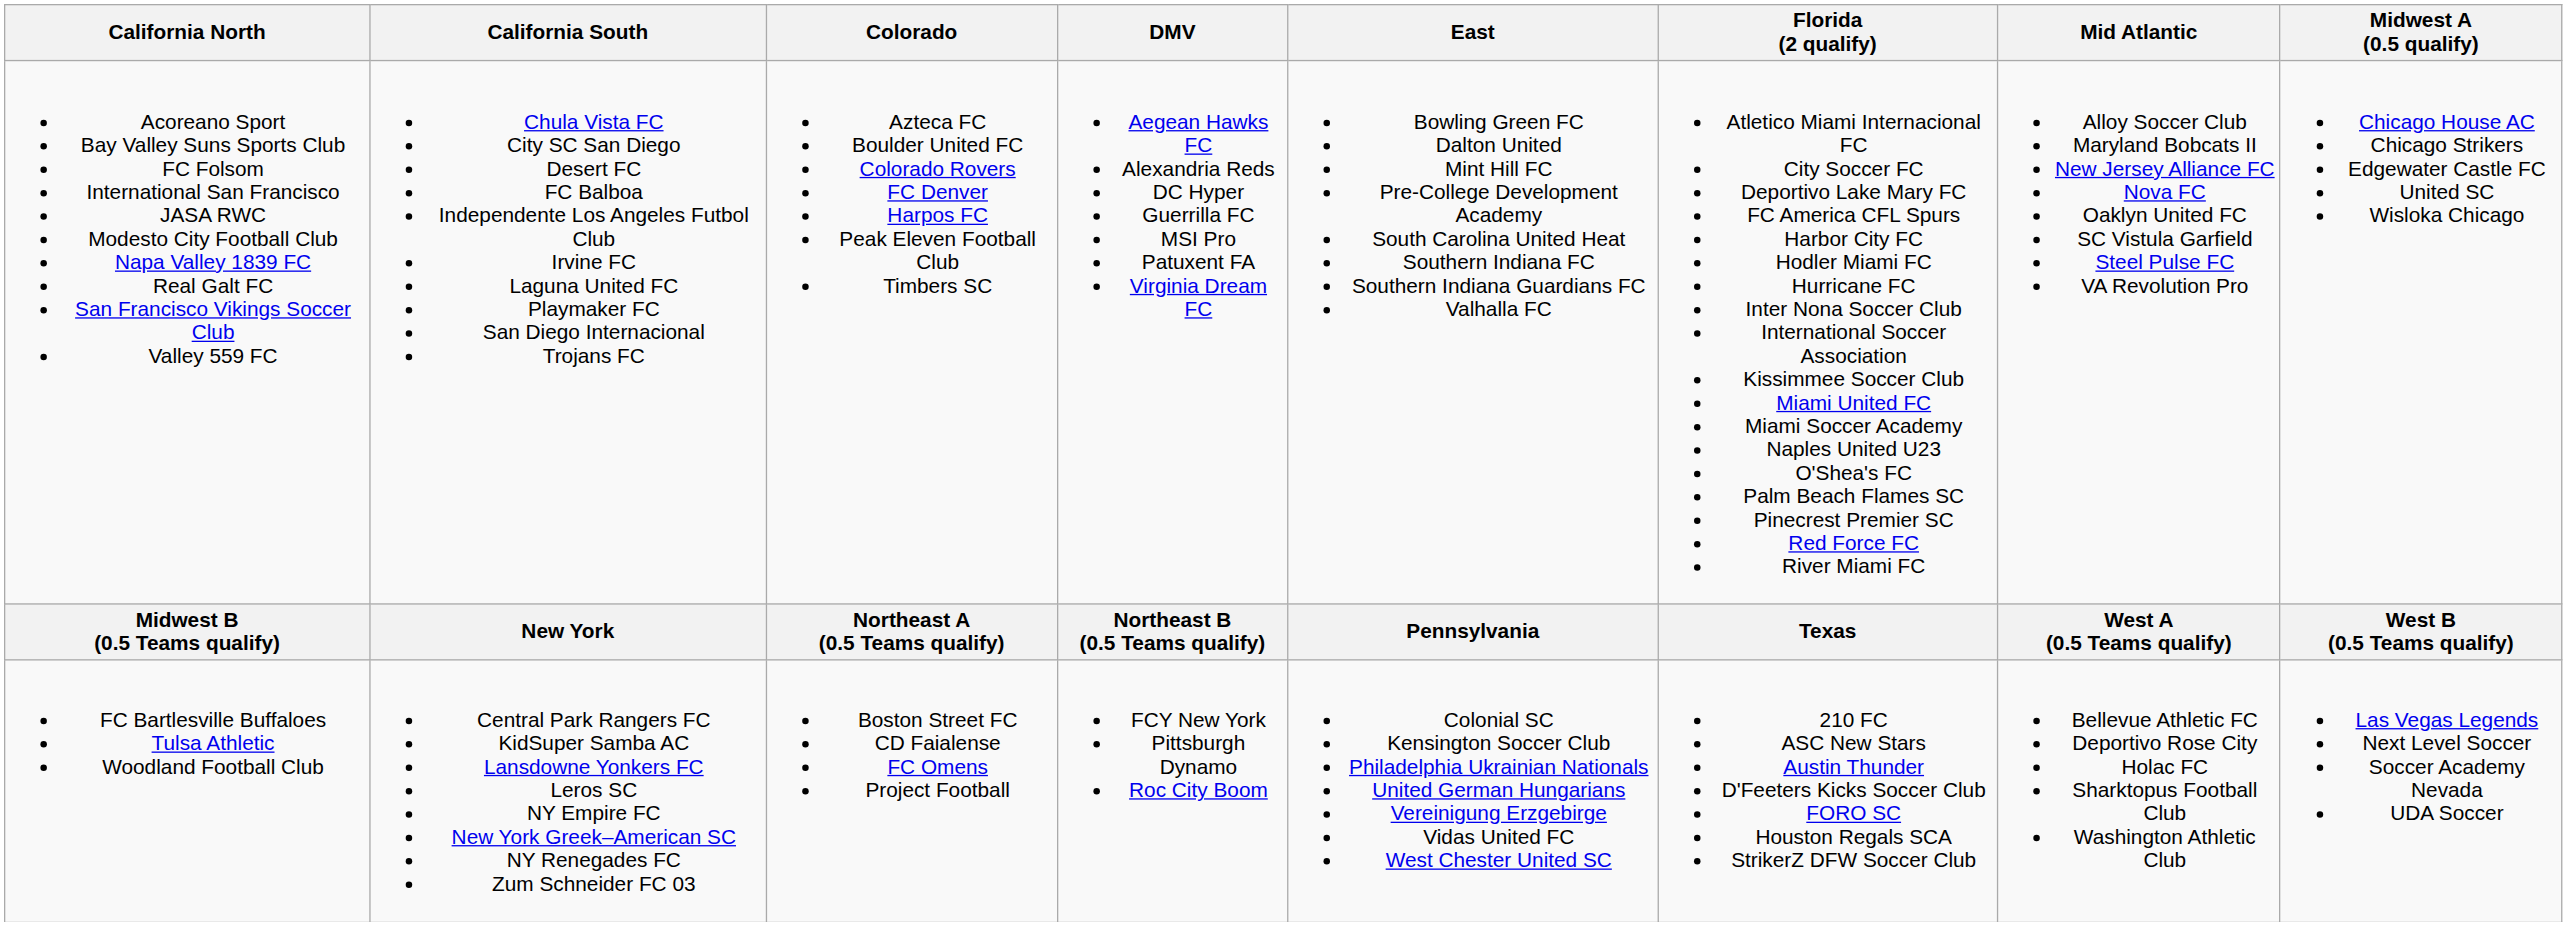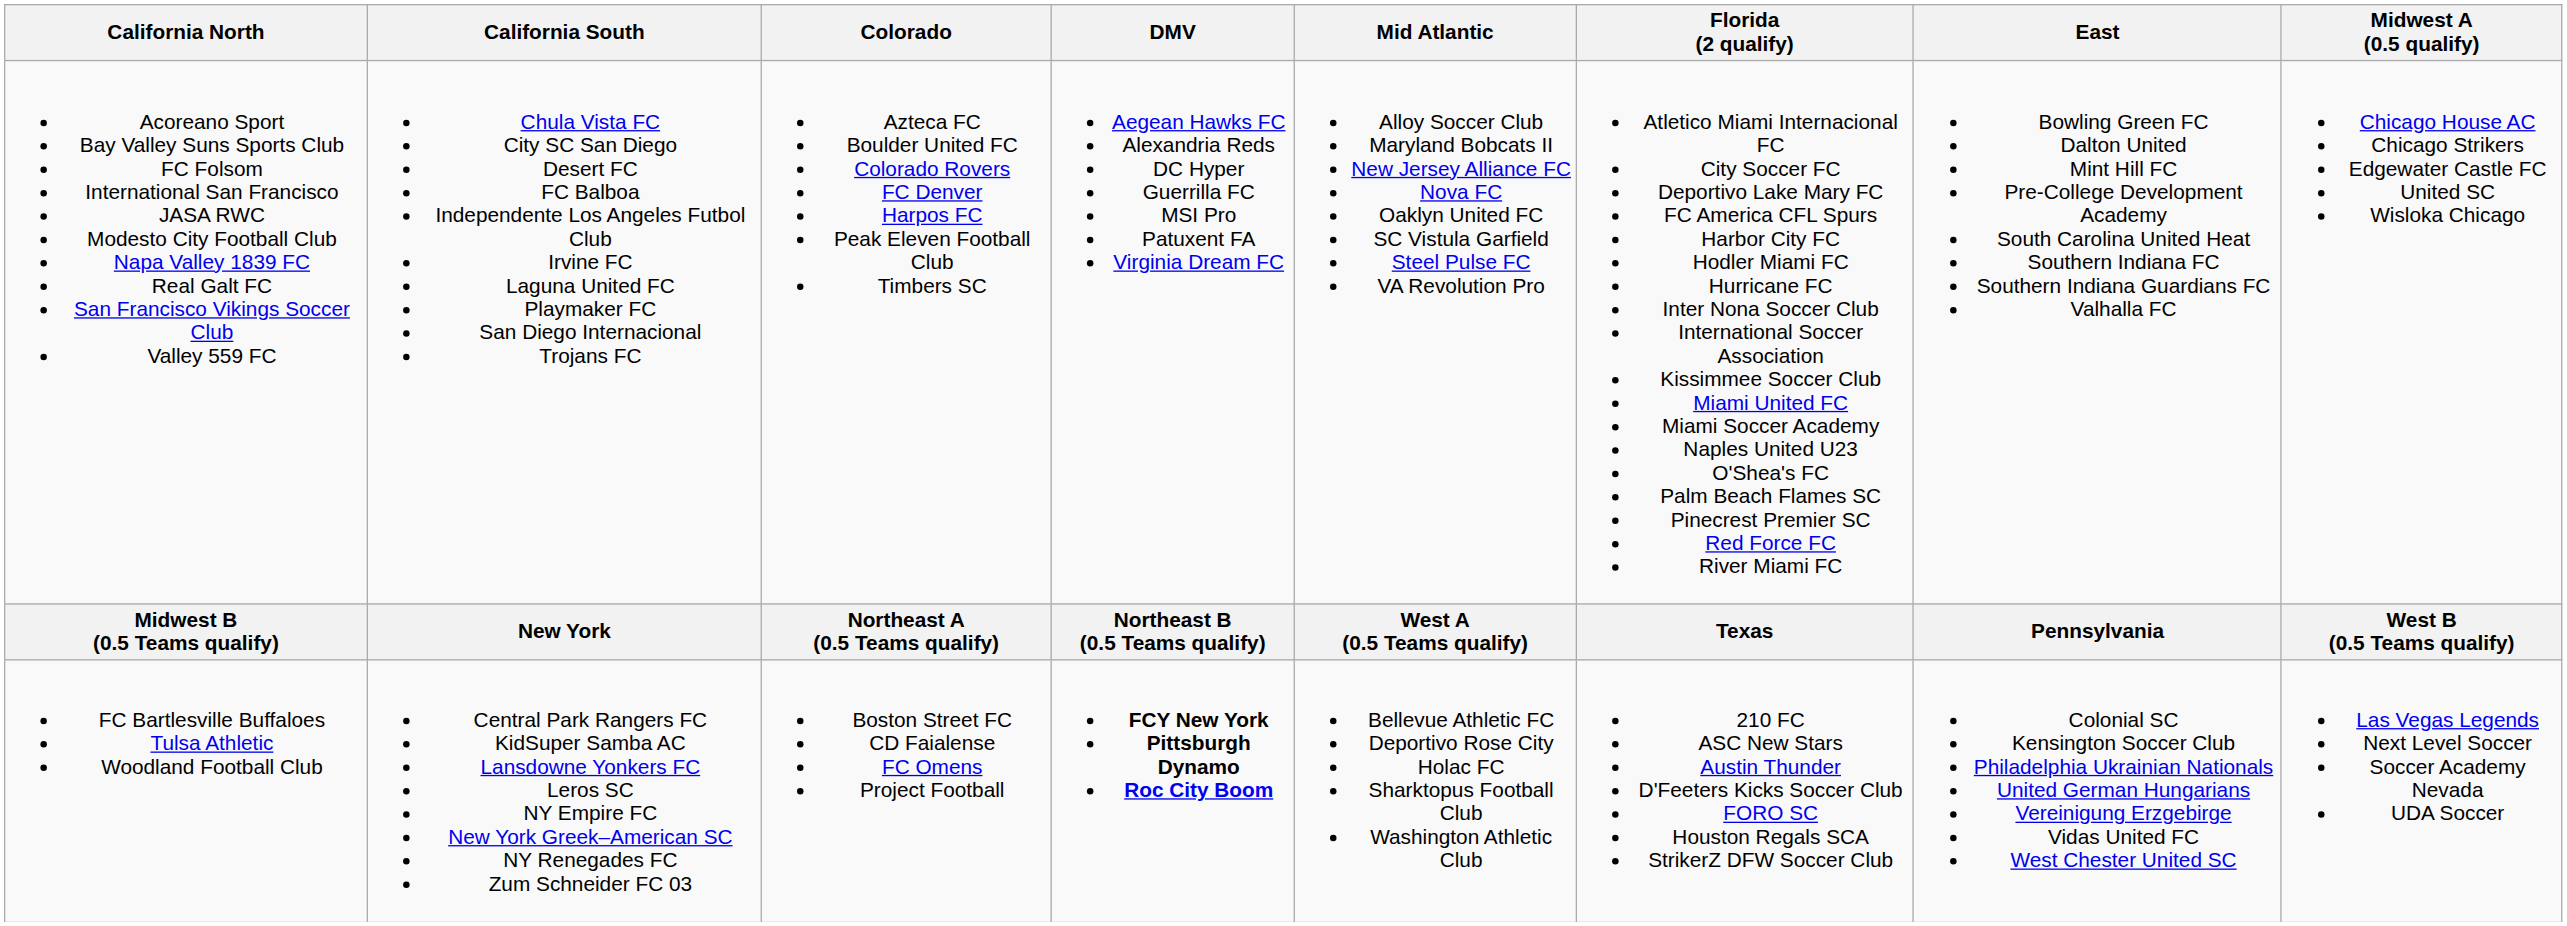columns swapped: (1473, 32) <-> (2139, 32)
(1172, 756) normal -> (1173, 756) bold
